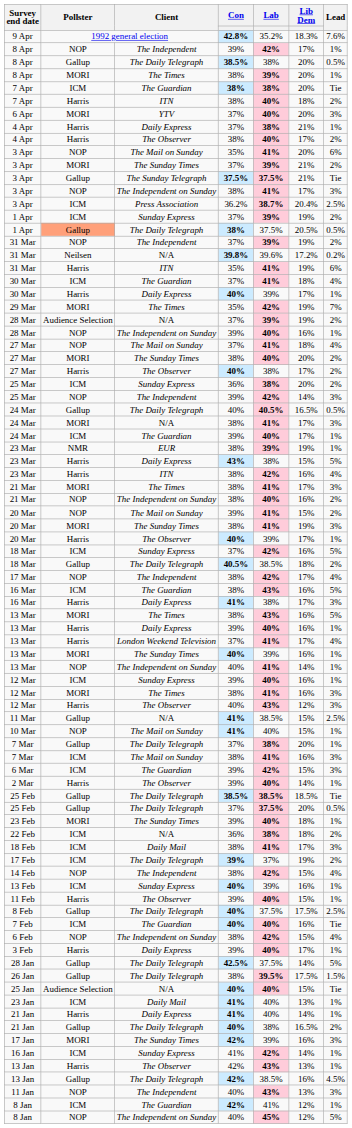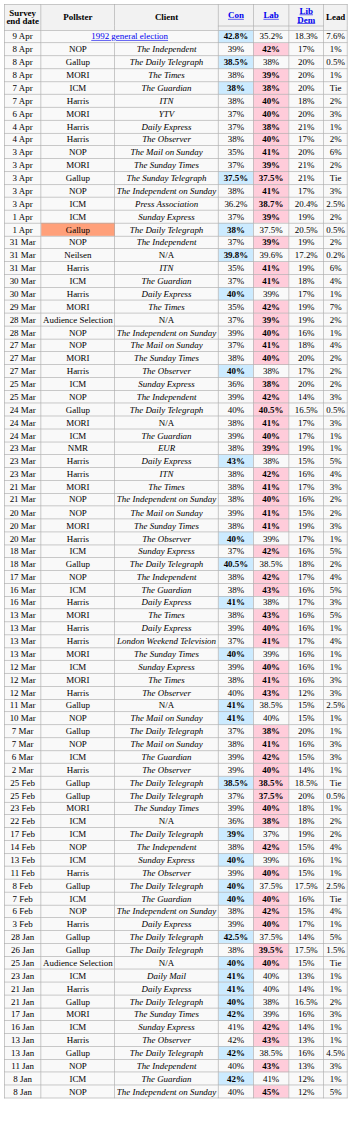- row: (23, 667)
(78, 757) ICM -> (78, 744) NOP
- row: (23, 847)
